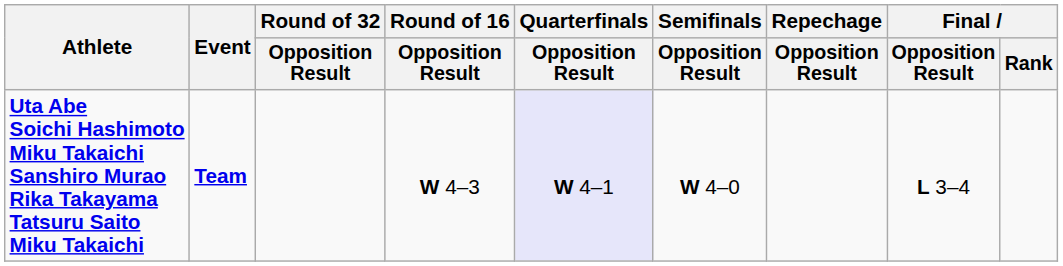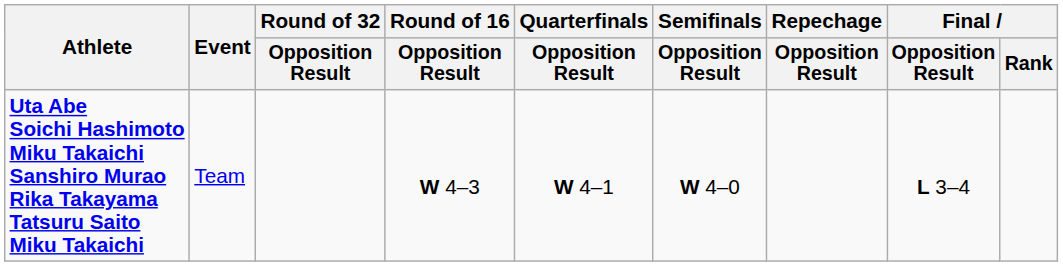(221, 176) bold -> (220, 176) normal
(584, 187) lavender background -> (584, 187) no background
